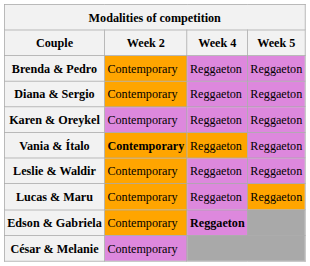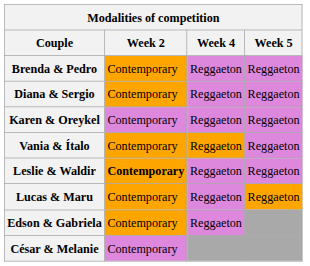(146, 146) bold -> (142, 146) normal
(142, 171) normal -> (146, 171) bold
(217, 223) bold -> (216, 223) normal
